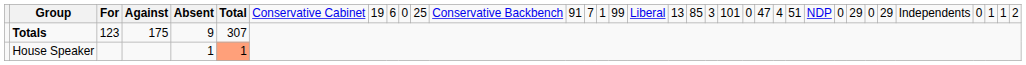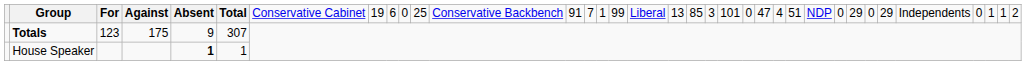(211, 51) normal -> (211, 51) bold
(243, 51) lightsalmon background -> (243, 51) no background
